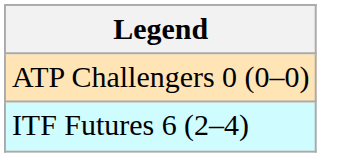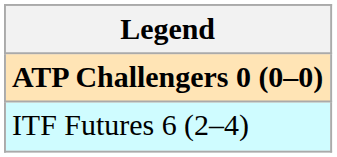(161, 76) normal -> (168, 76) bold
